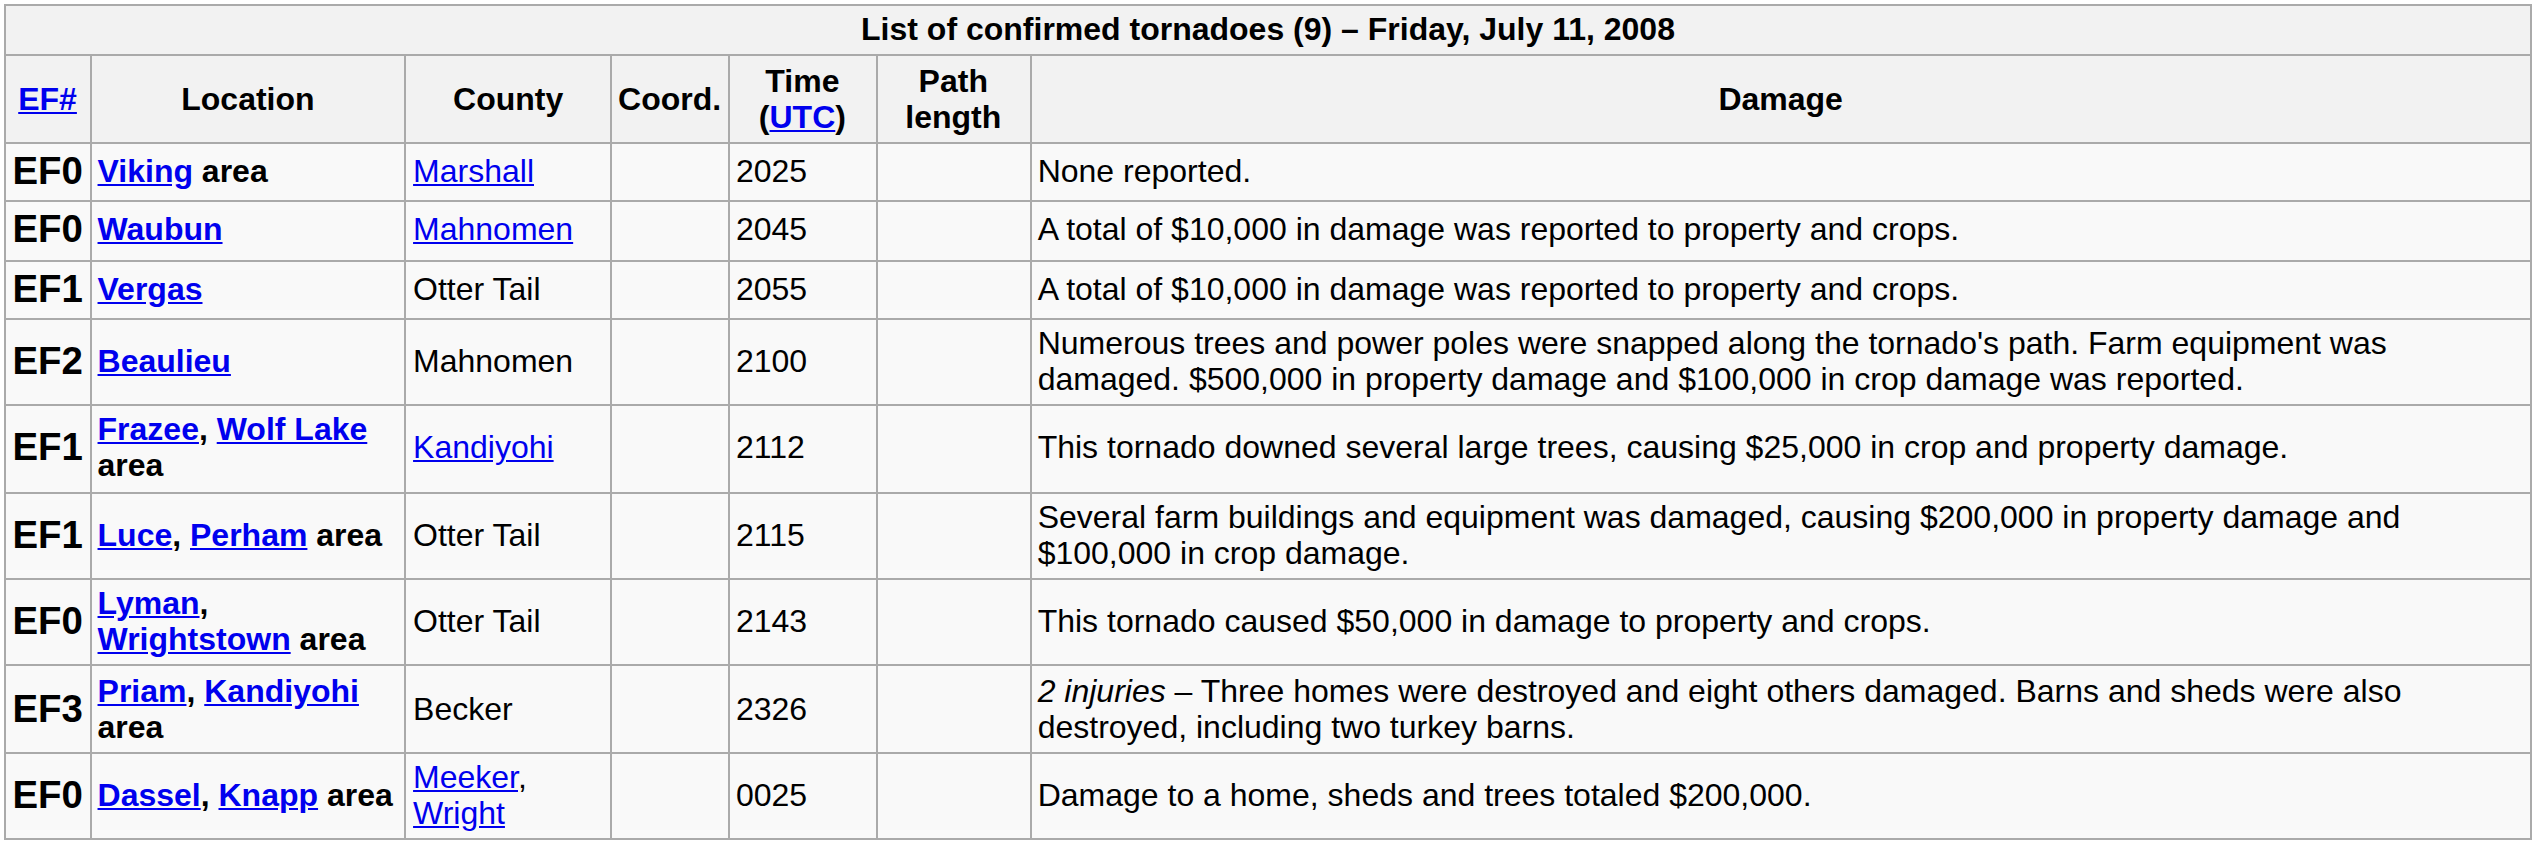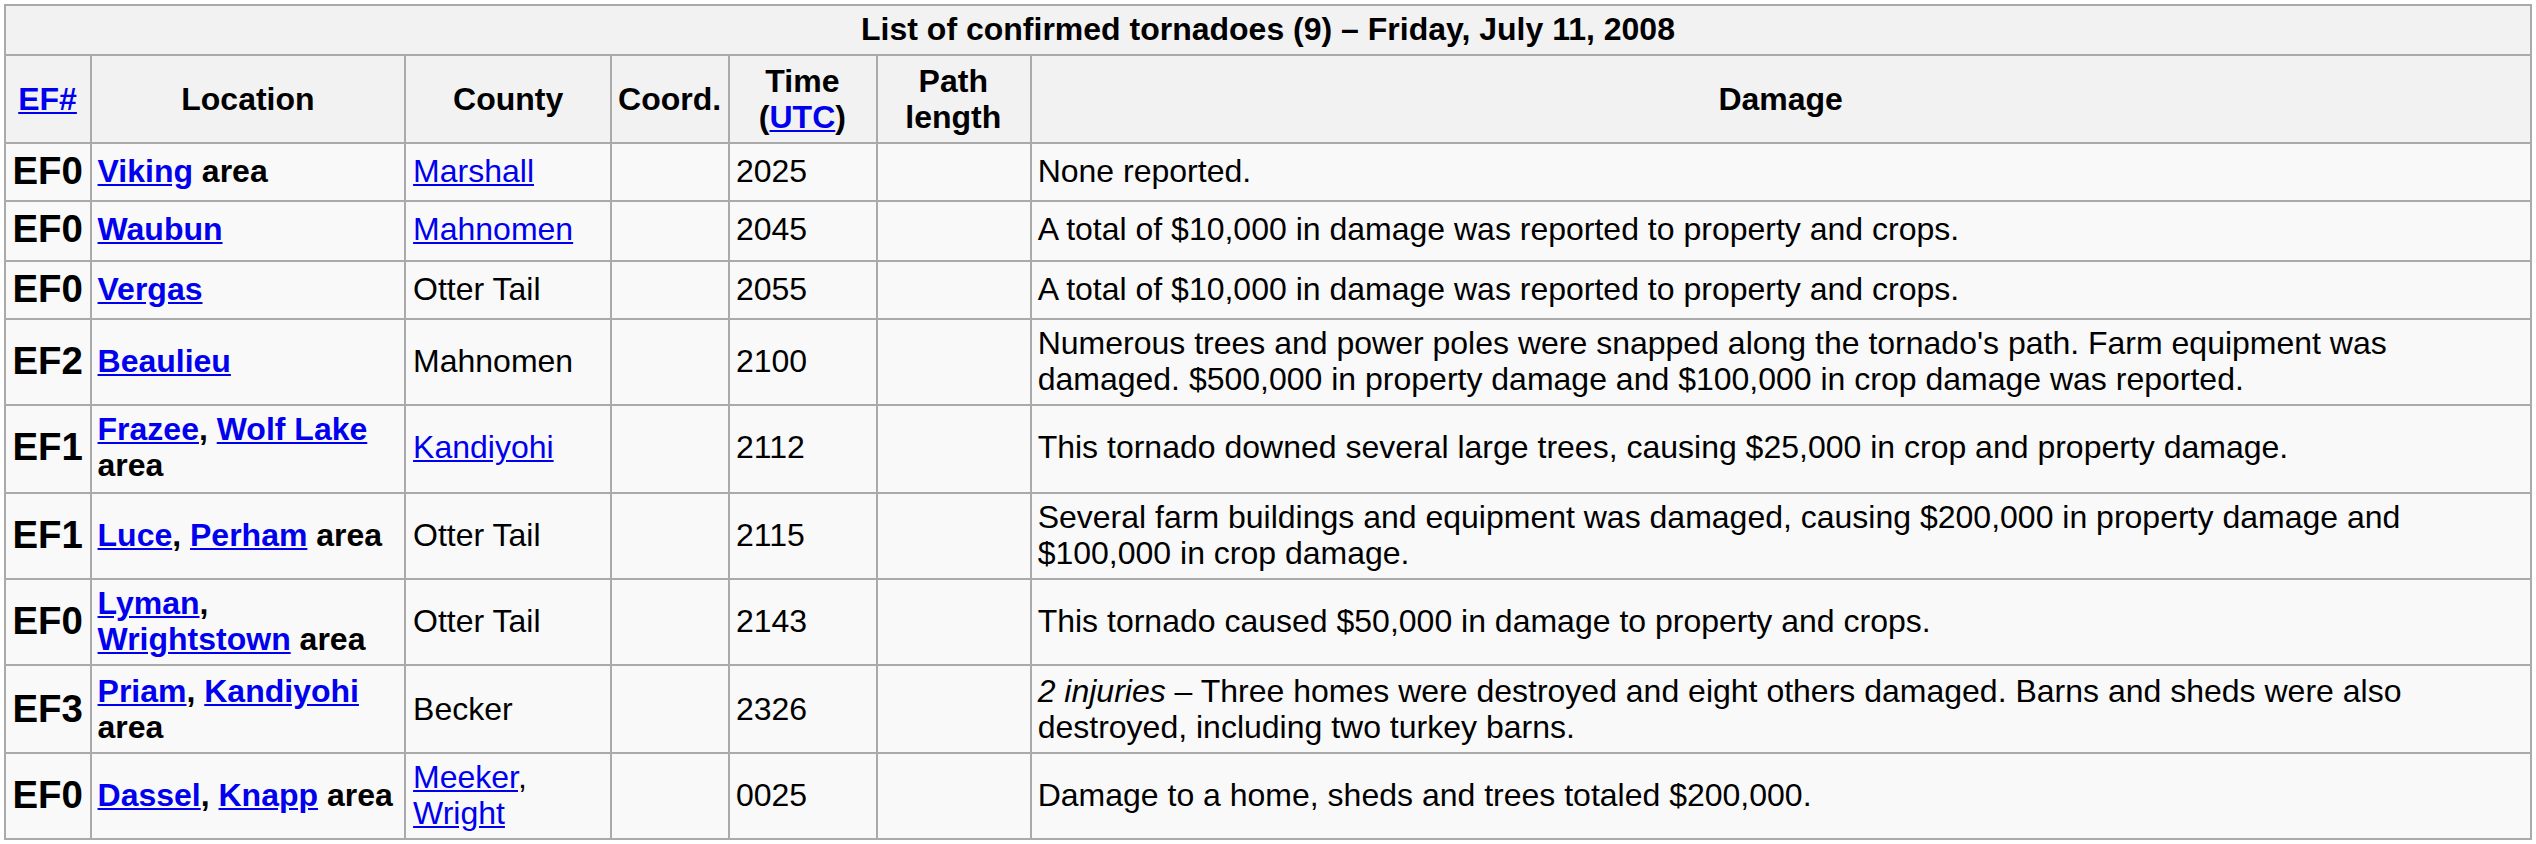(48, 288) EF1 -> (48, 288) EF0
